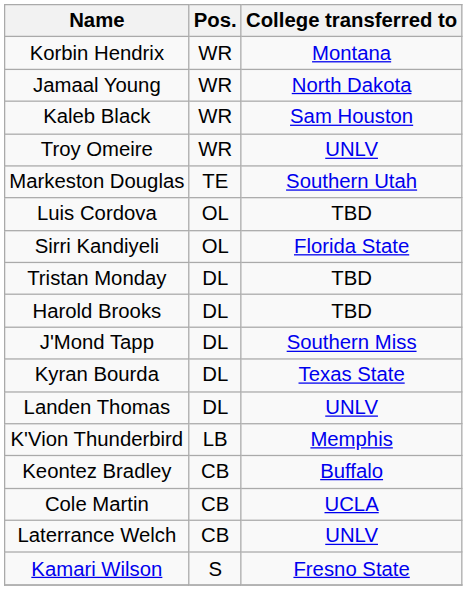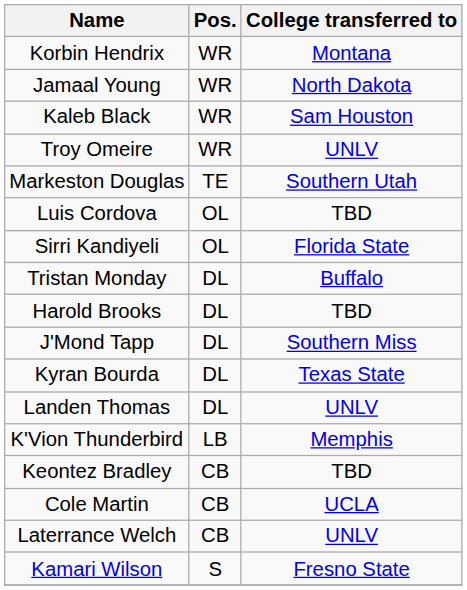(352, 278) TBD -> (352, 278) Buffalo
(352, 471) Buffalo -> (352, 471) TBD
